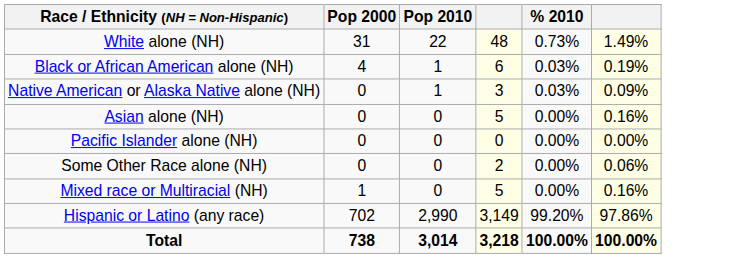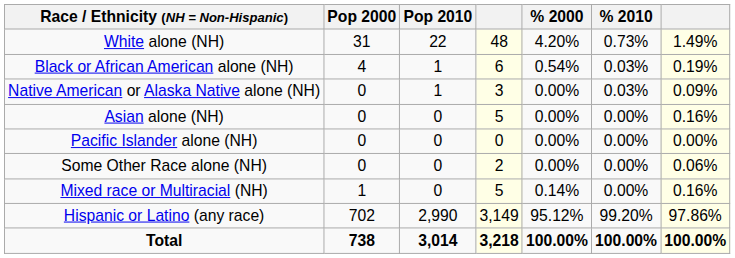+ column: (557, 16)
